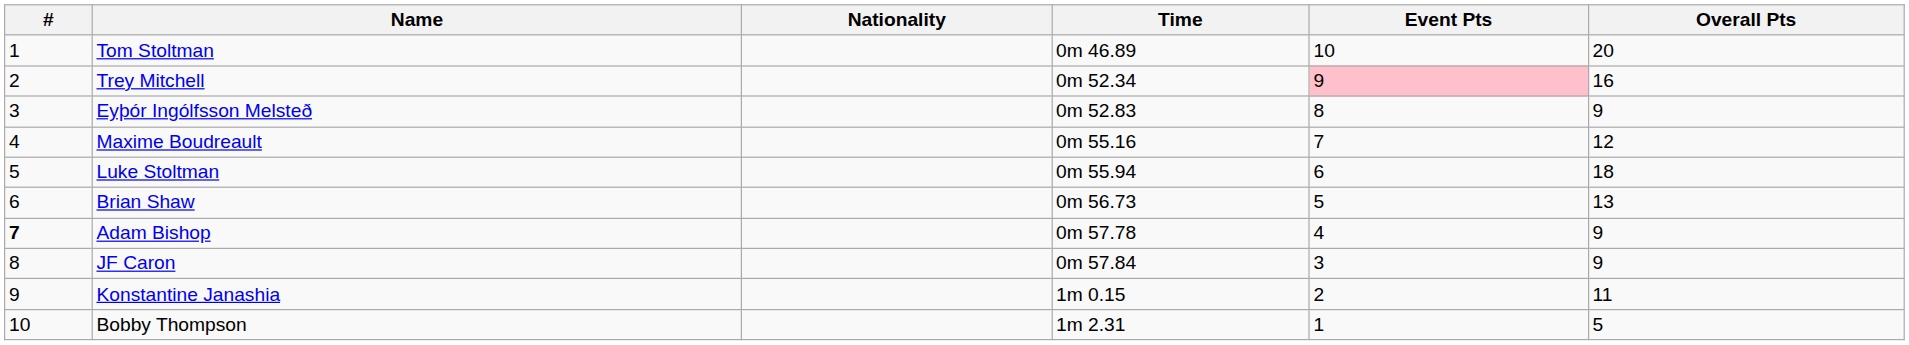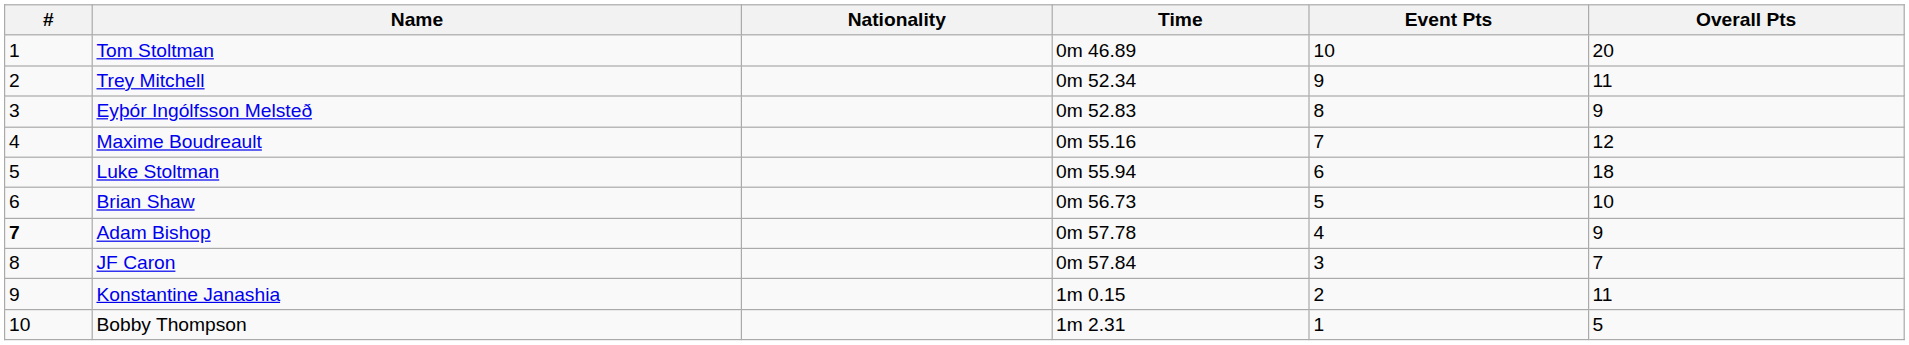(1319, 80) pink background -> (1319, 80) no background
(1603, 80) 16 -> (1602, 80) 11
(1603, 202) 13 -> (1603, 202) 10
(1598, 263) 9 -> (1598, 263) 7
